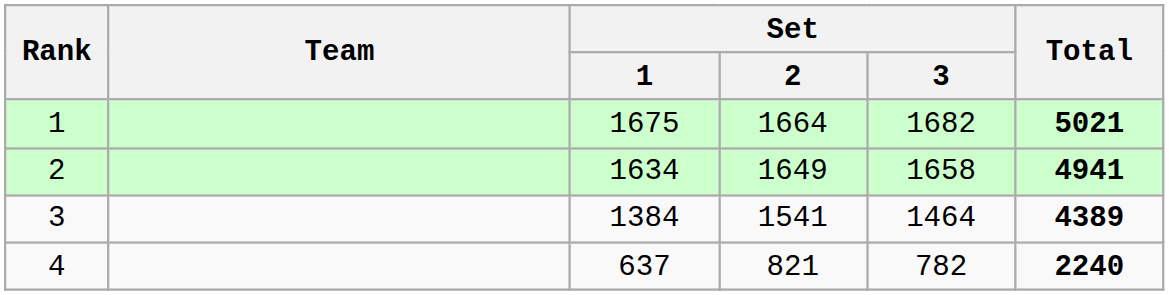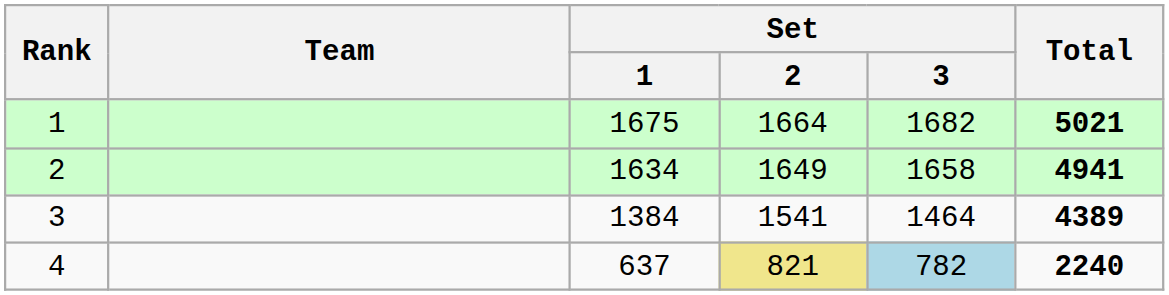(793, 266) no background -> (793, 266) khaki background
(941, 266) no background -> (941, 266) lightblue background
